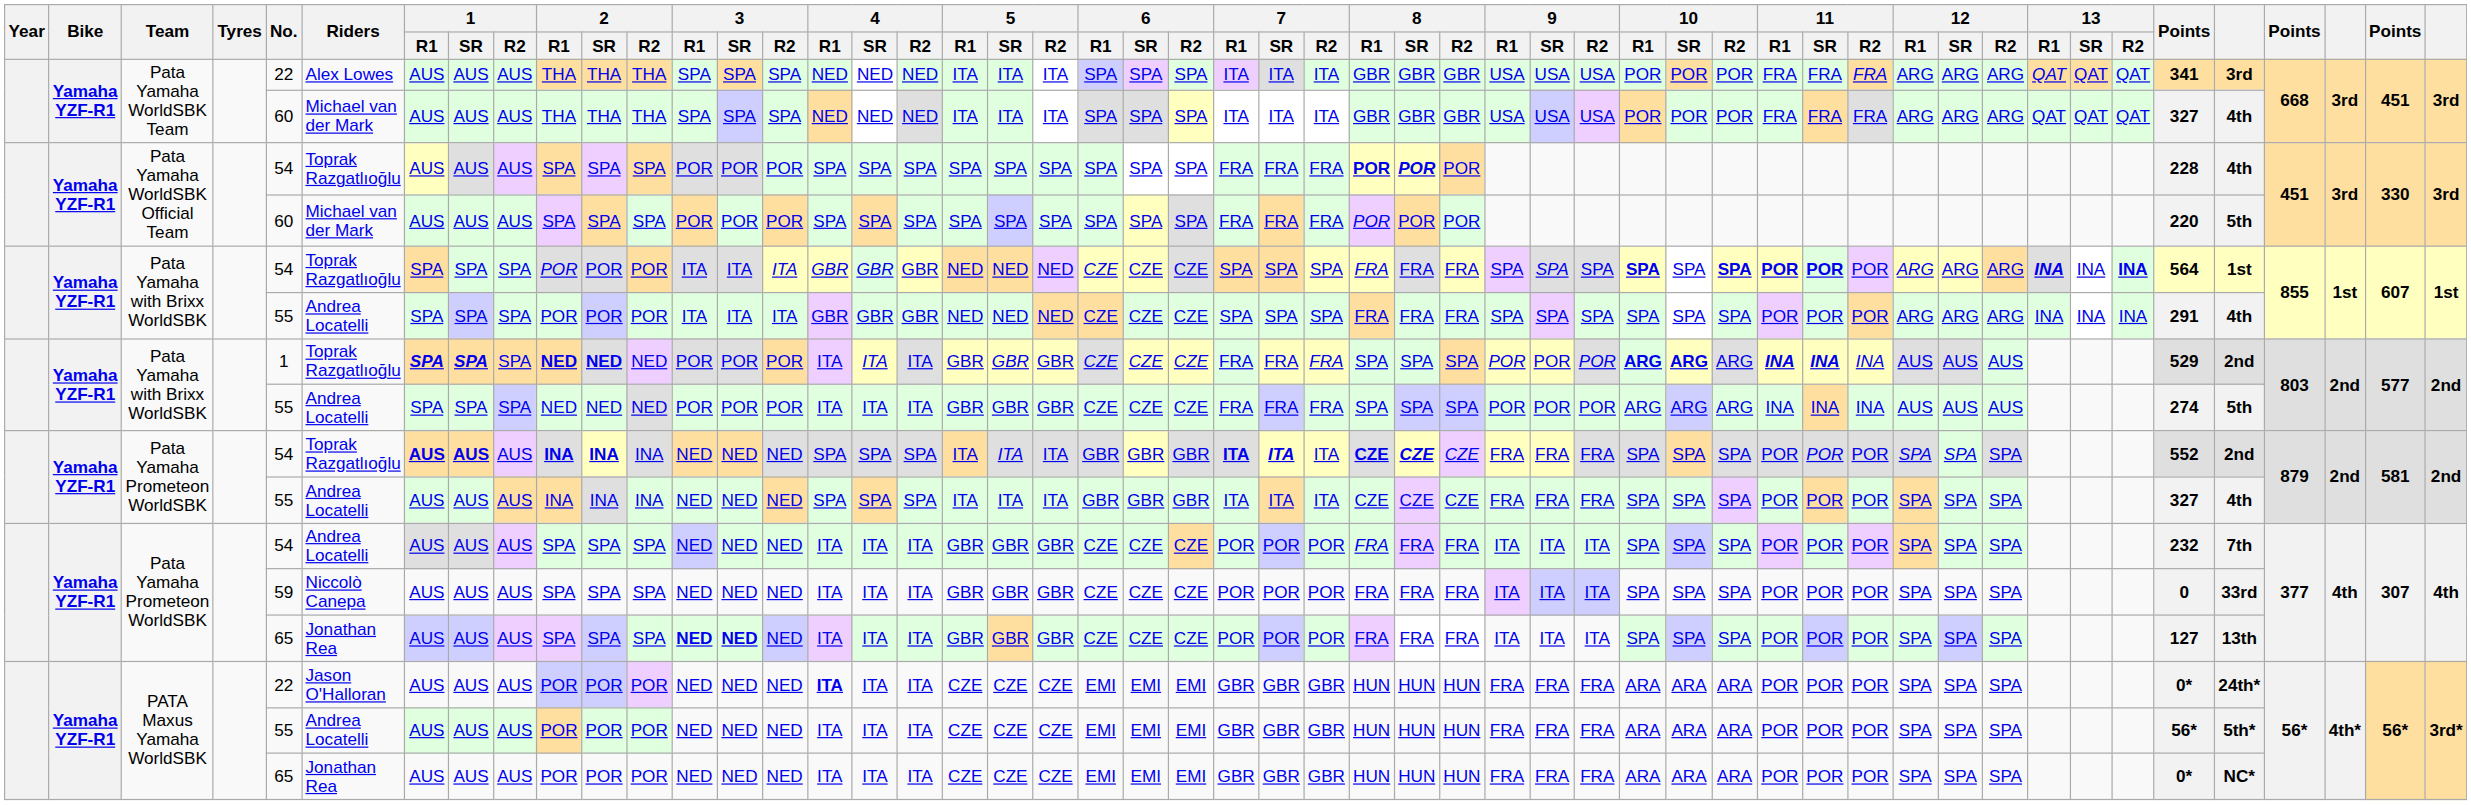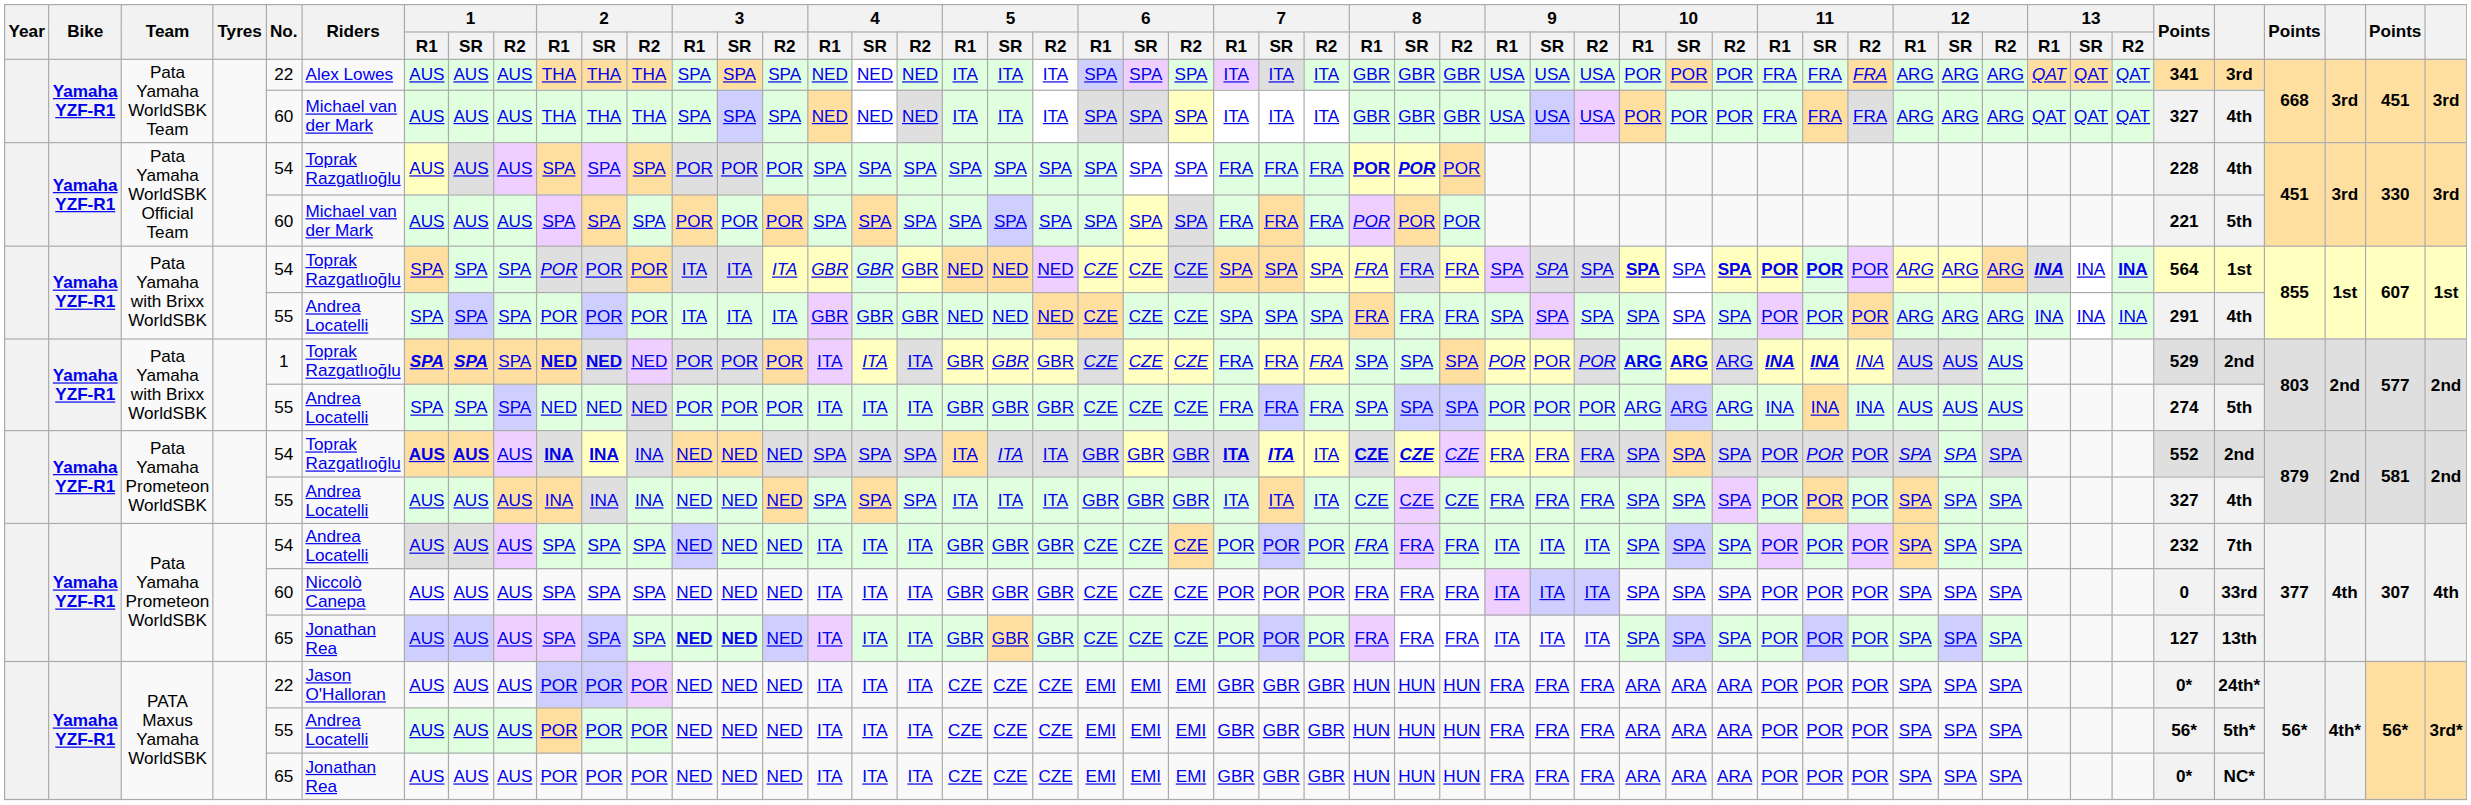(2184, 221) 220 -> (2184, 221) 221
(284, 592) 59 -> (284, 592) 60
(830, 685) bold -> (830, 685) normal
